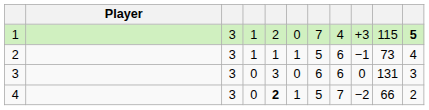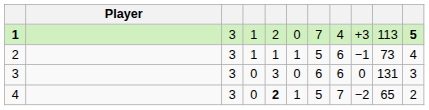(15, 34) normal -> (15, 34) bold
(388, 34) 115 -> (388, 34) 113
(388, 94) 66 -> (388, 94) 65
